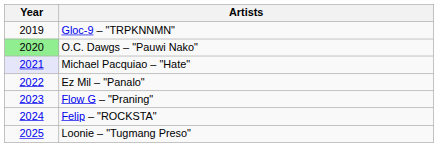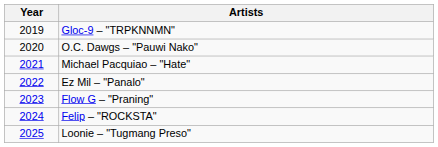(32, 47) lightgreen background -> (32, 47) no background
(32, 64) lavender background -> (32, 64) no background
